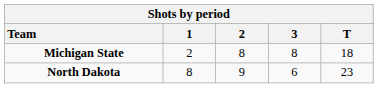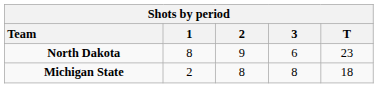rows swapped: (84, 53) <-> (84, 72)
